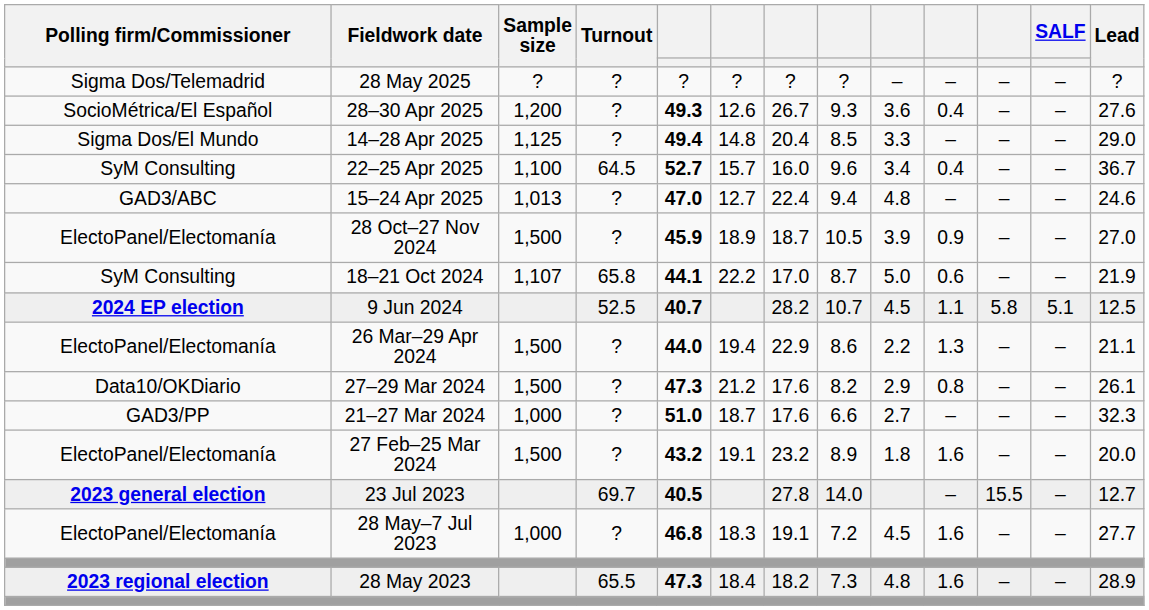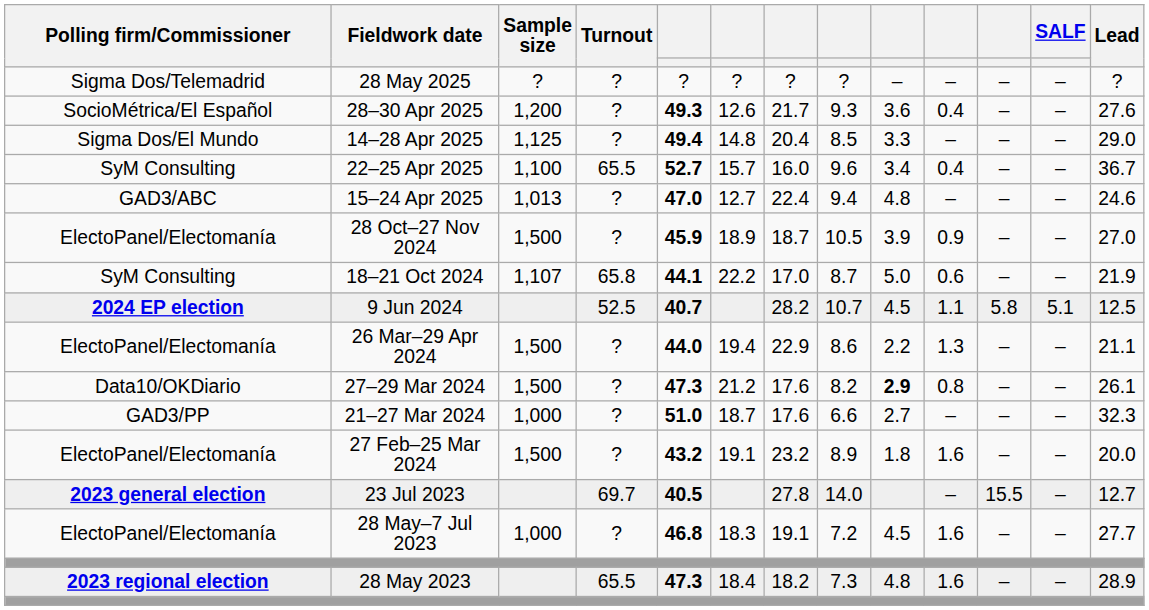(790, 110) 26.7 -> (790, 110) 21.7
(617, 169) 64.5 -> (617, 169) 65.5
(897, 385) normal -> (897, 385) bold
